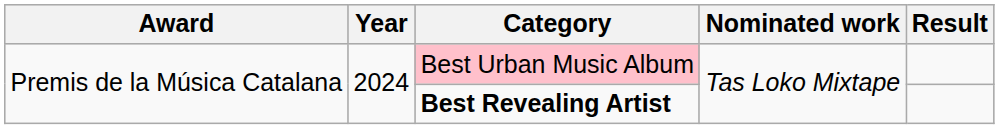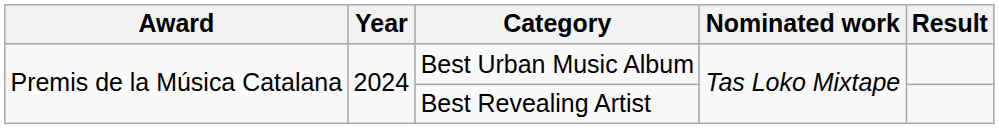(557, 63) pink background -> (557, 63) no background
(546, 103) bold -> (536, 103) normal
